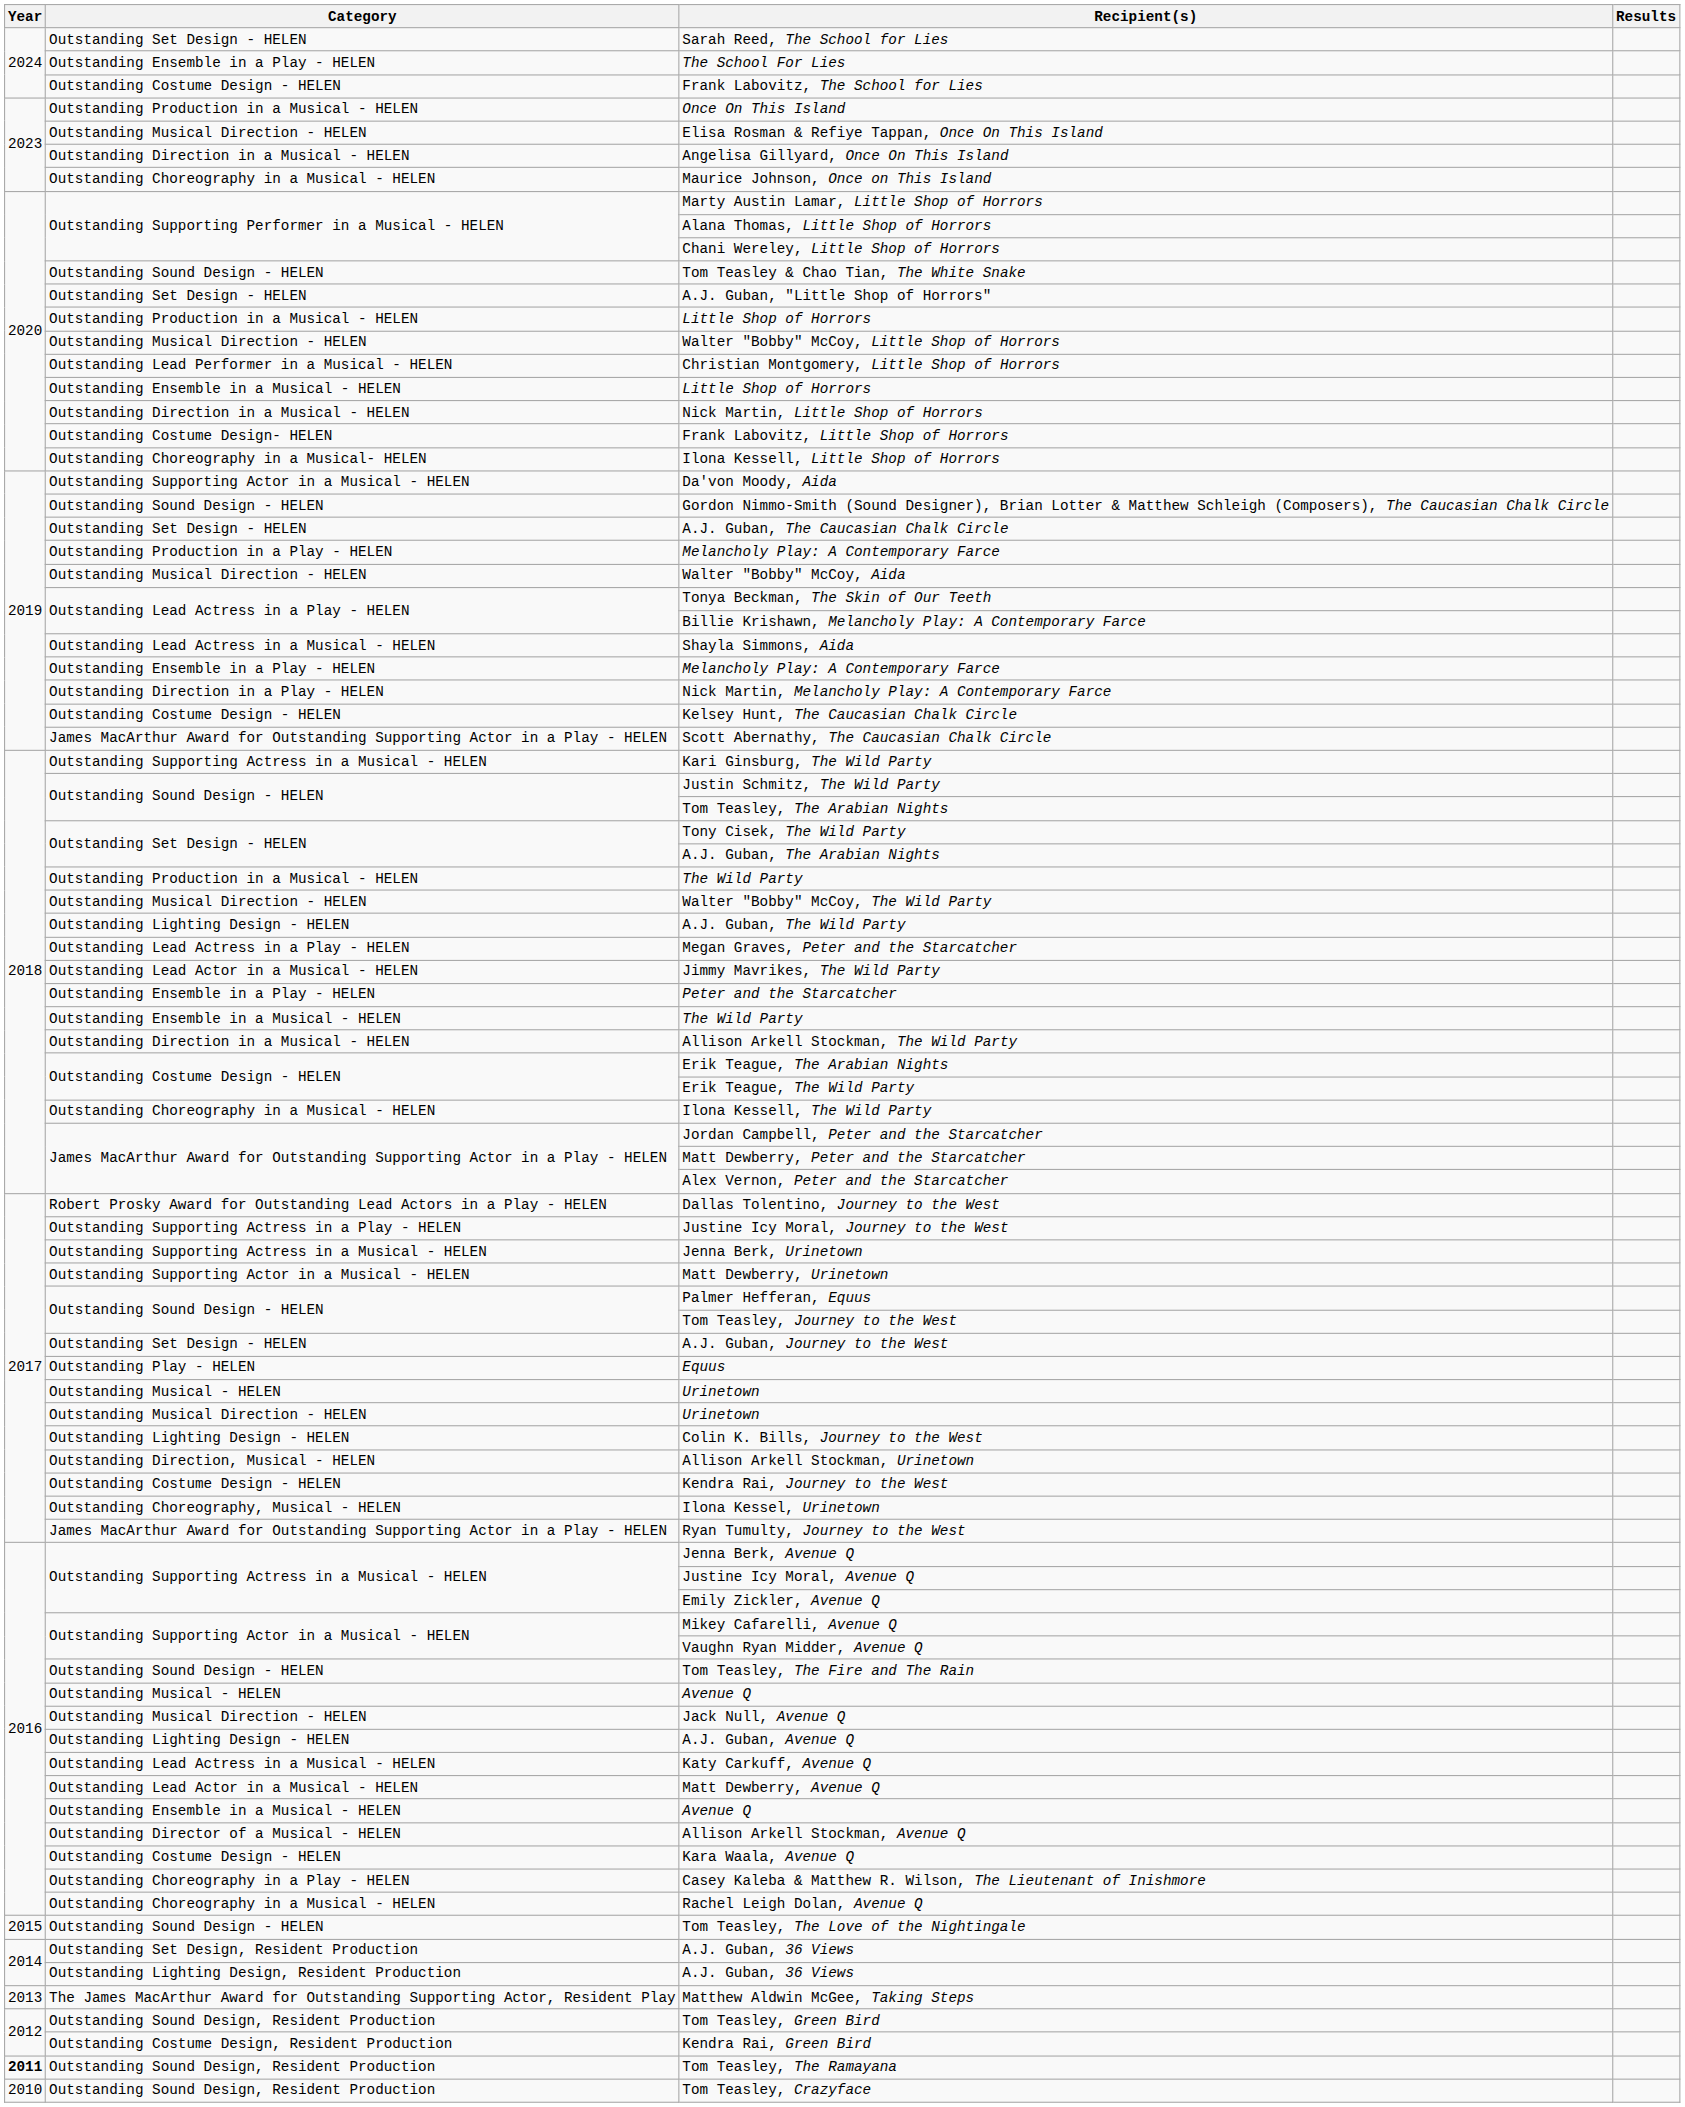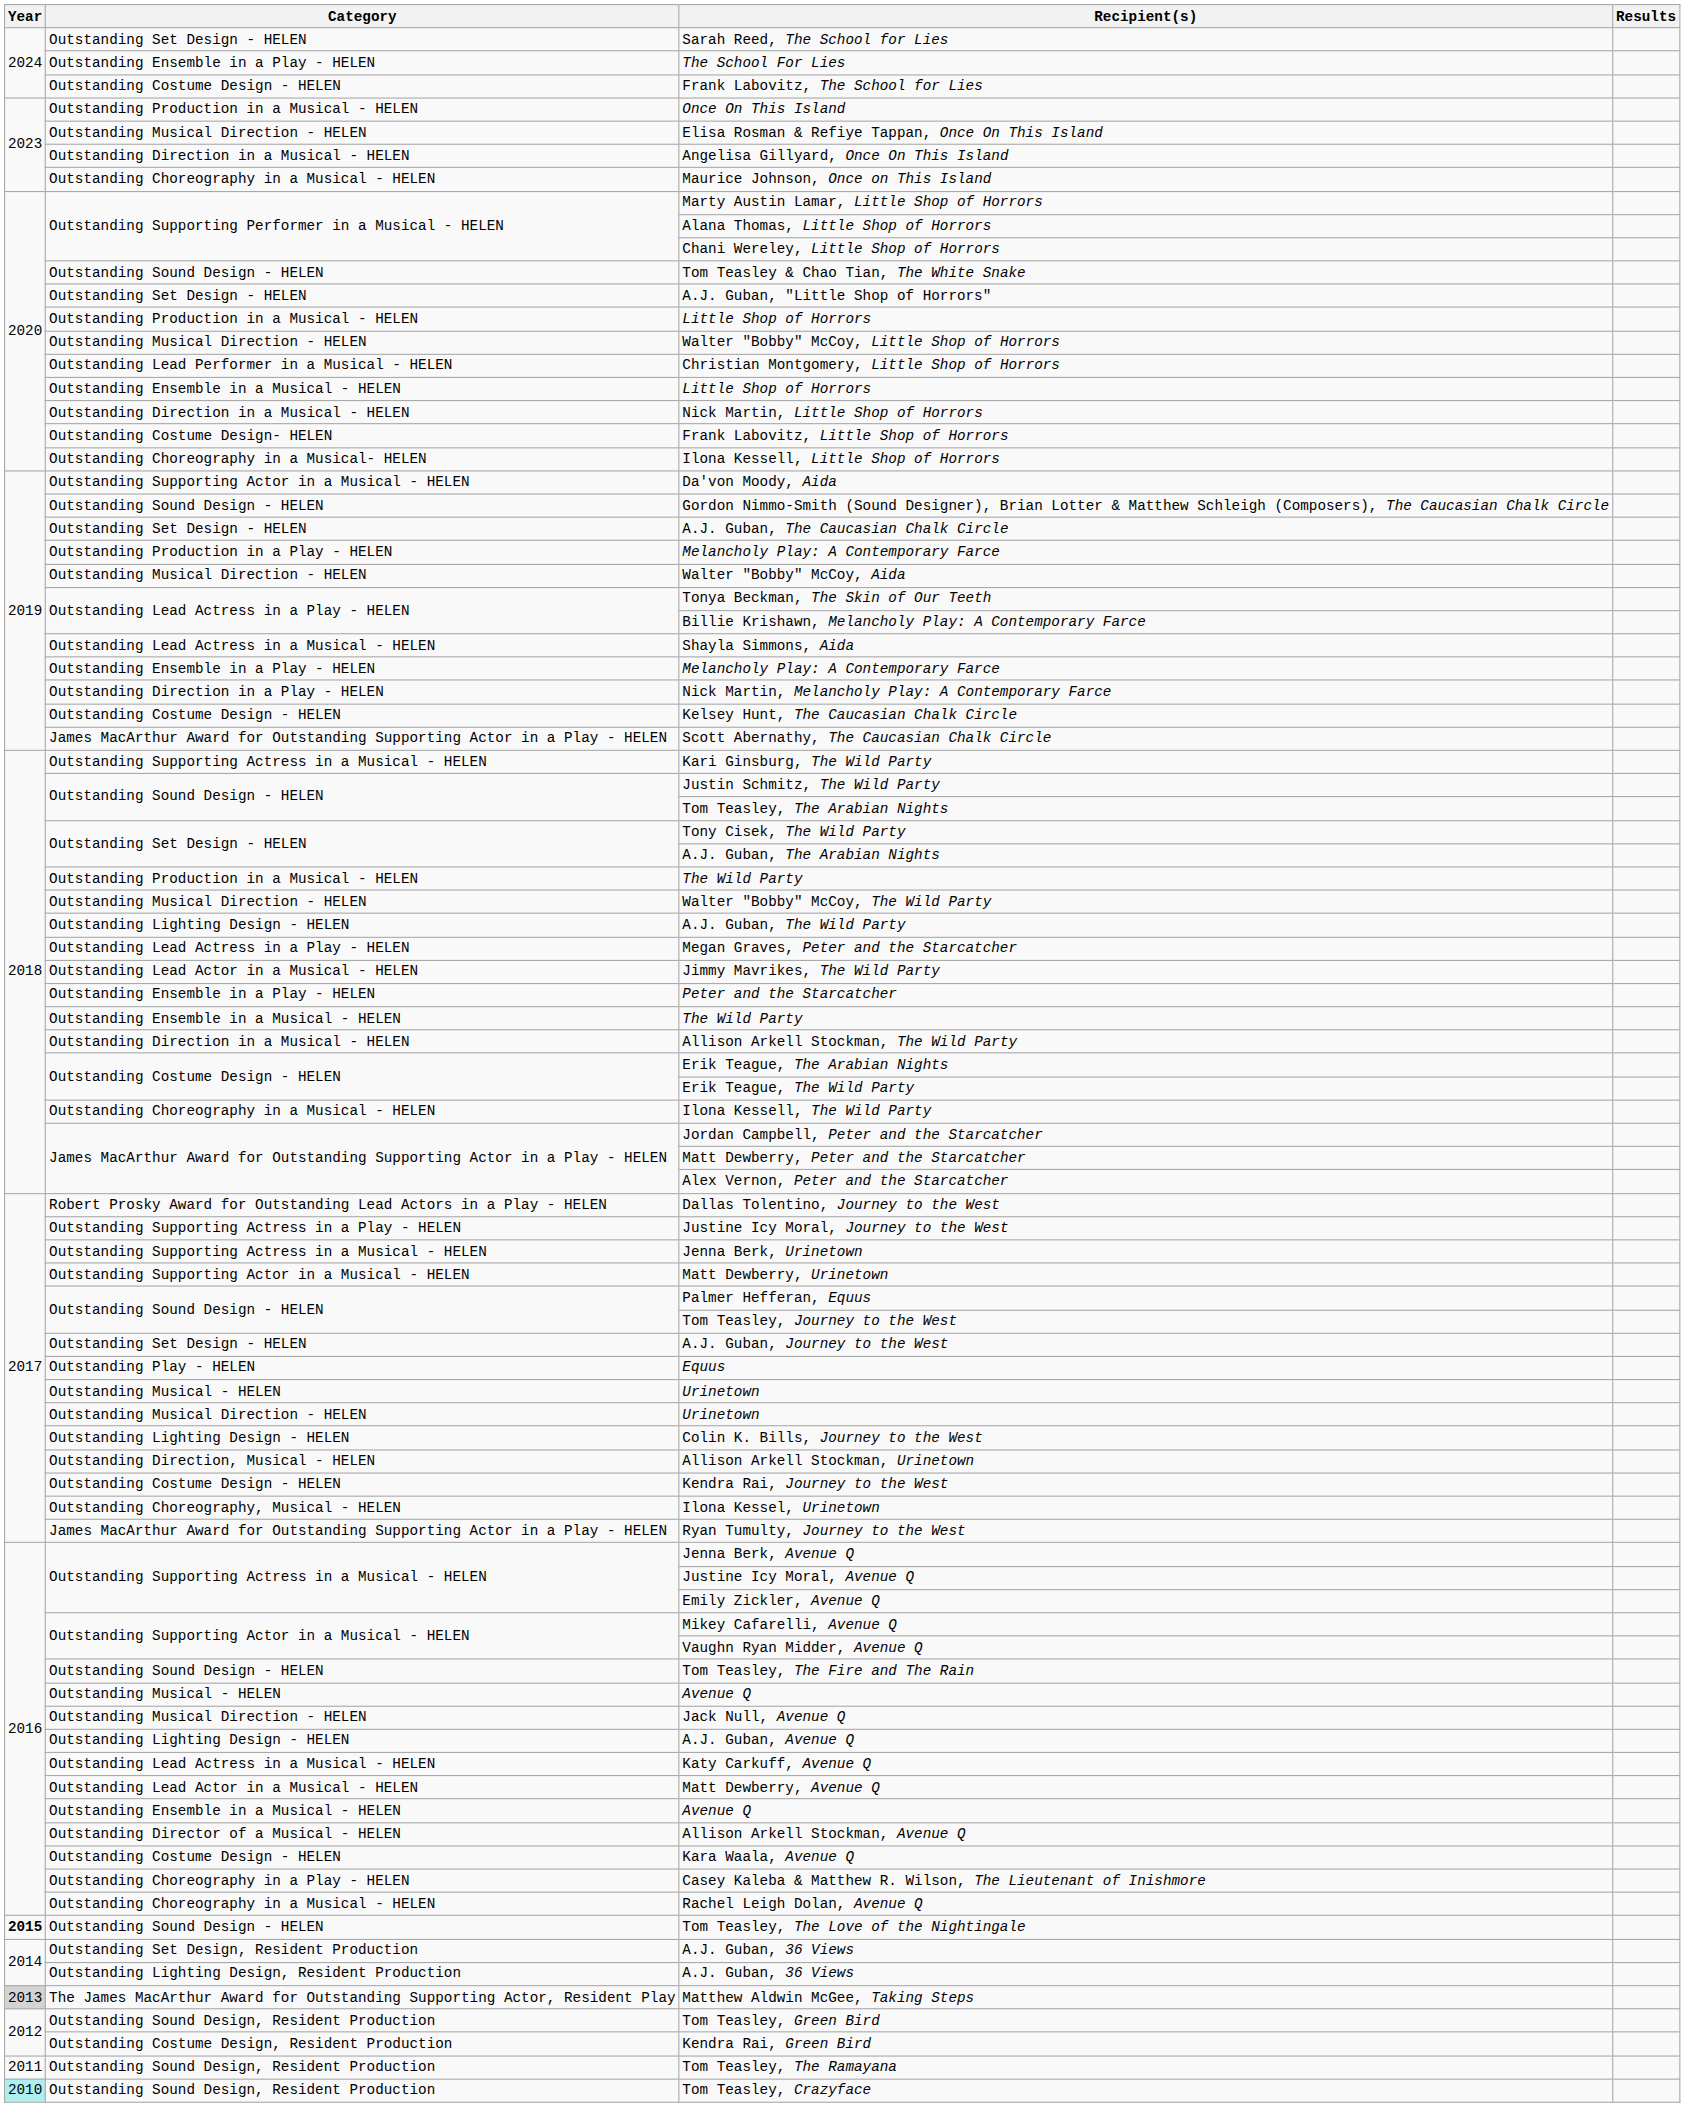(25, 1927) normal -> (25, 1927) bold
(25, 1997) no background -> (25, 1997) lightgrey background
(25, 2067) bold -> (25, 2067) normal
(25, 2090) no background -> (25, 2090) paleturquoise background
